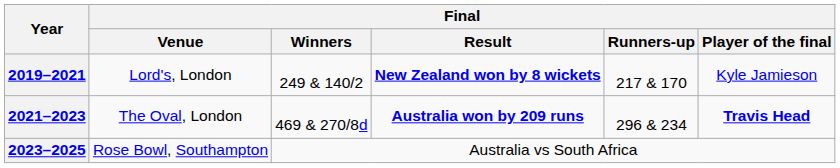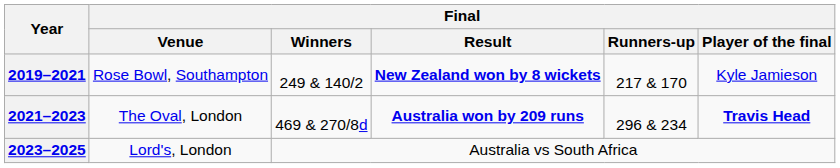(180, 74) Lord's, London -> (180, 74) Rose Bowl, Southampton
(180, 150) Rose Bowl, Southampton -> (180, 150) Lord's, London
